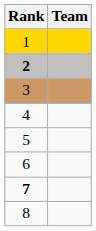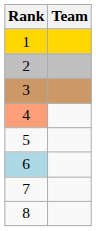(26, 66) bold -> (26, 66) normal
(26, 115) no background -> (26, 115) lightsalmon background
(26, 164) no background -> (26, 164) lightblue background
(26, 189) bold -> (26, 189) normal
